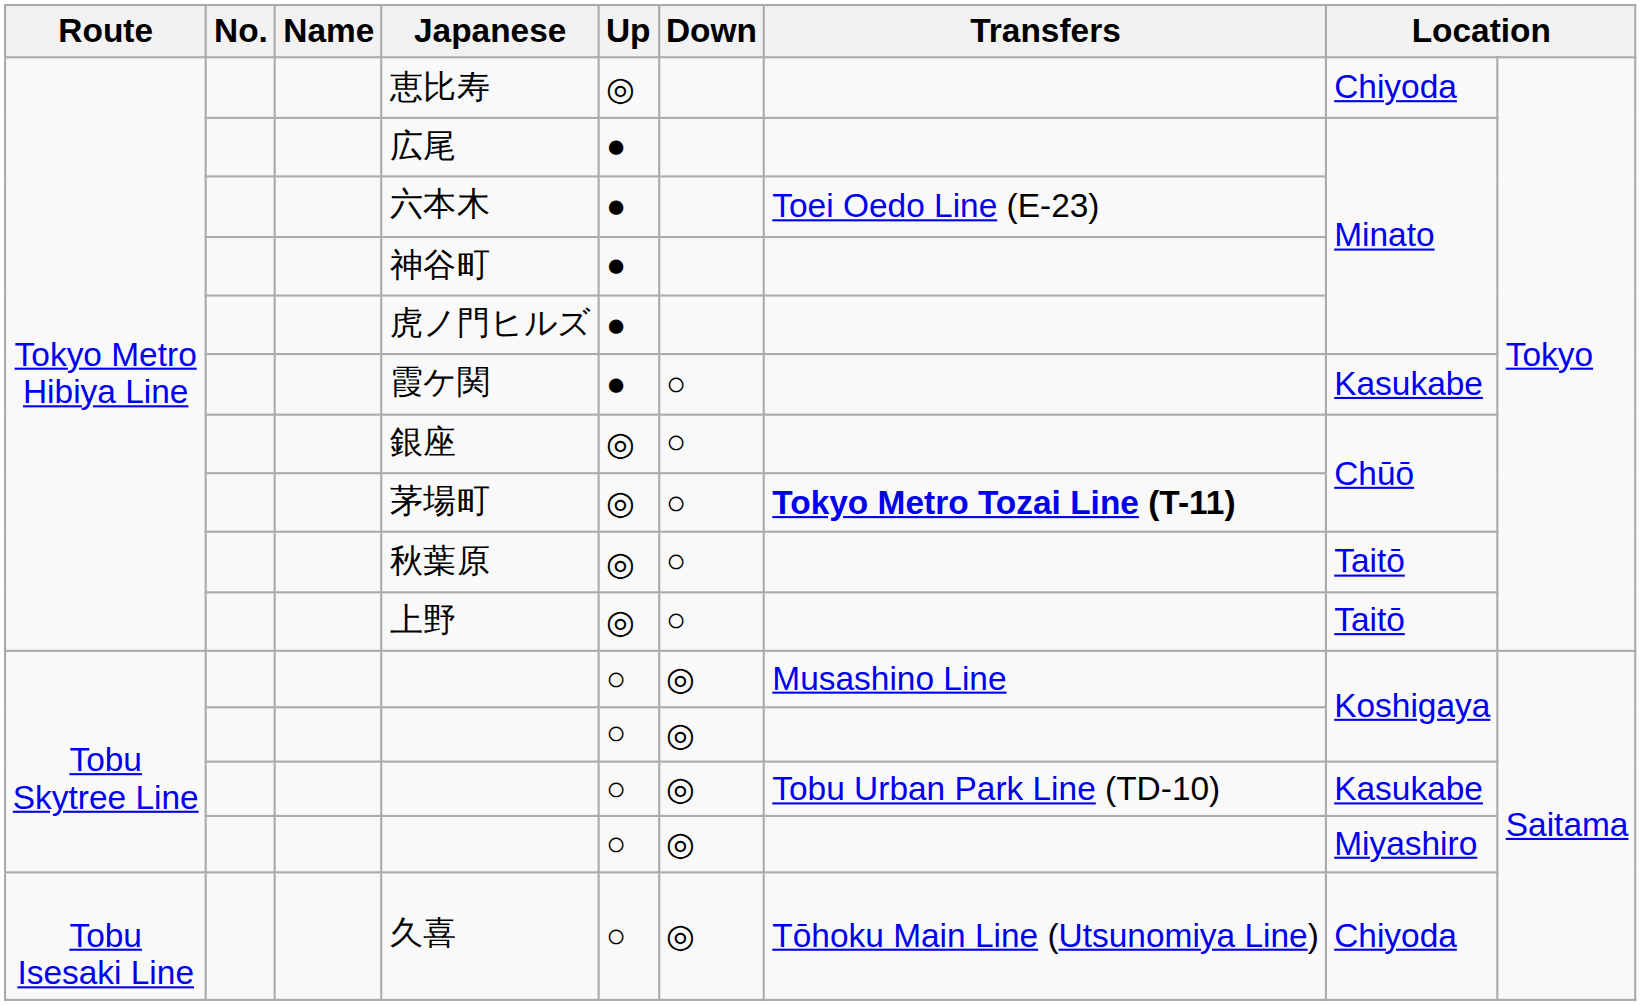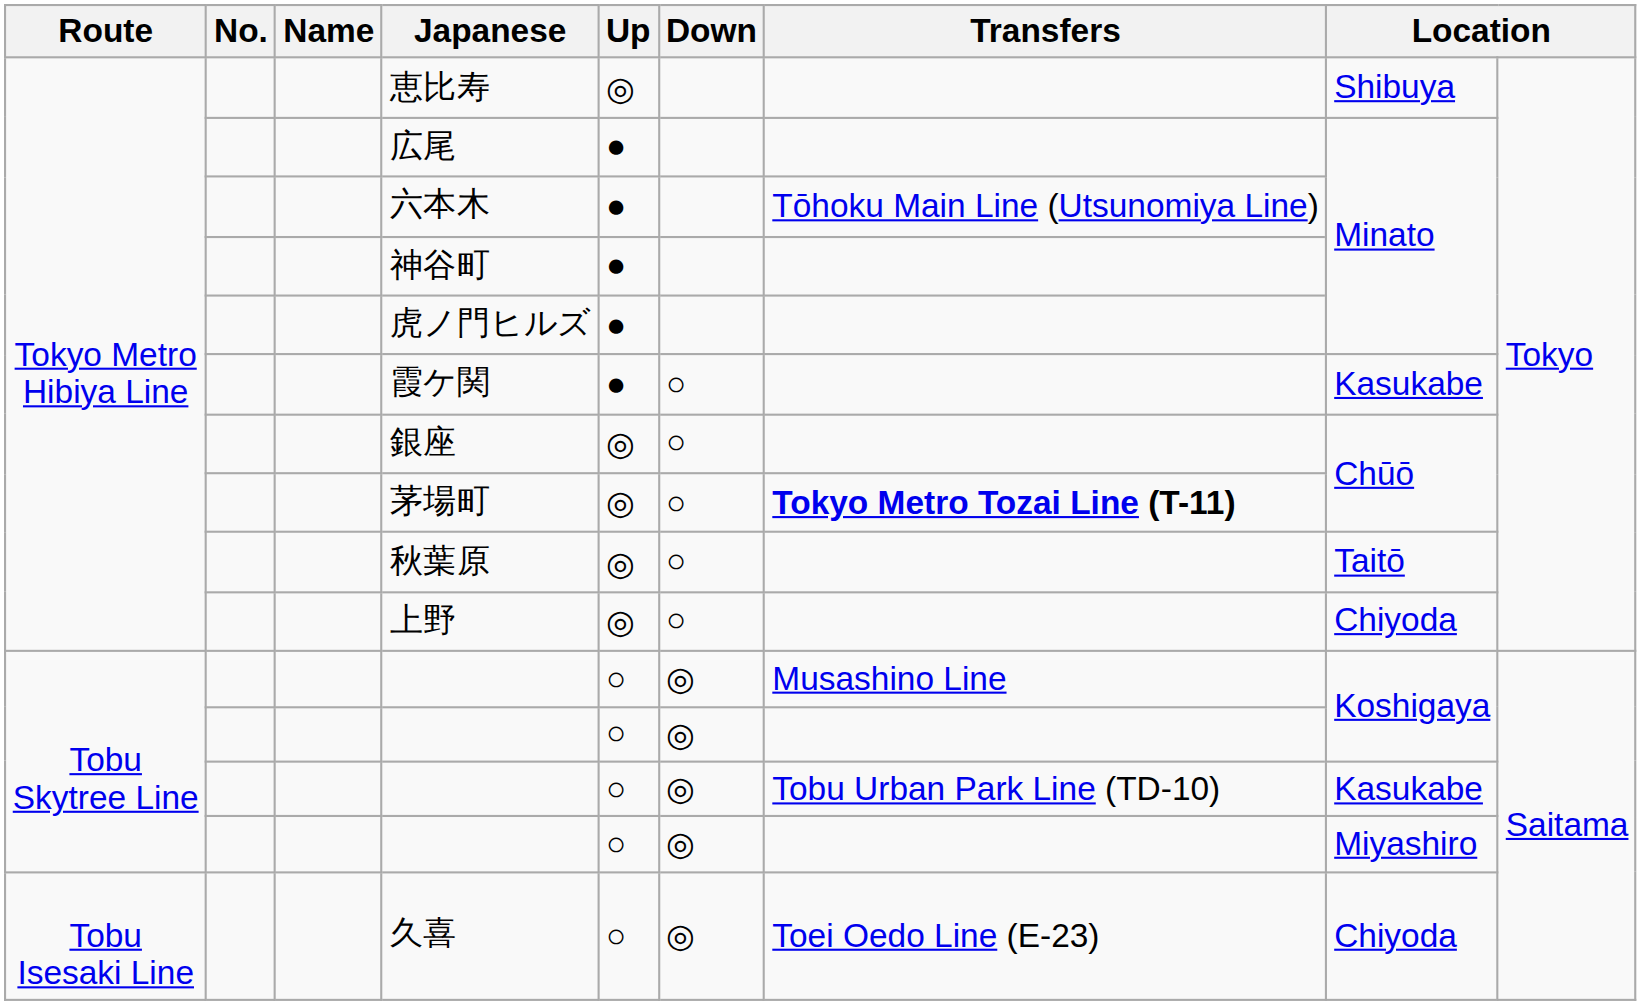(1396, 87) Chiyoda -> (1395, 87) Shibuya
(936, 205) Toei Oedo Line (E-23) -> (1046, 205) Tōhoku Main Line (Utsunomiya Line)
(1370, 620) Taitō -> (1396, 620) Chiyoda
(1046, 935) Tōhoku Main Line (Utsunomiya Line) -> (936, 935) Toei Oedo Line (E-23)
